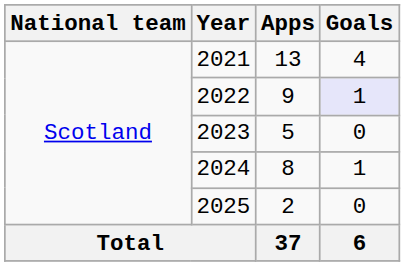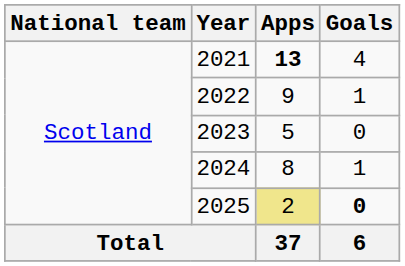(288, 60) normal -> (288, 60) bold
(360, 97) lavender background -> (360, 97) no background
(288, 206) no background -> (288, 206) khaki background
(360, 206) normal -> (360, 206) bold
